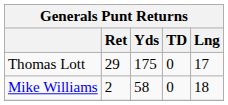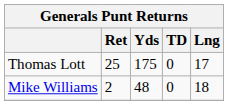(112, 64) 29 -> (112, 64) 25
(142, 87) 58 -> (142, 87) 48
